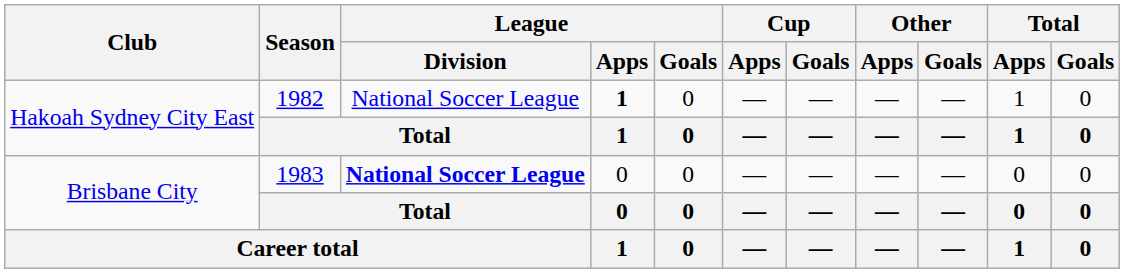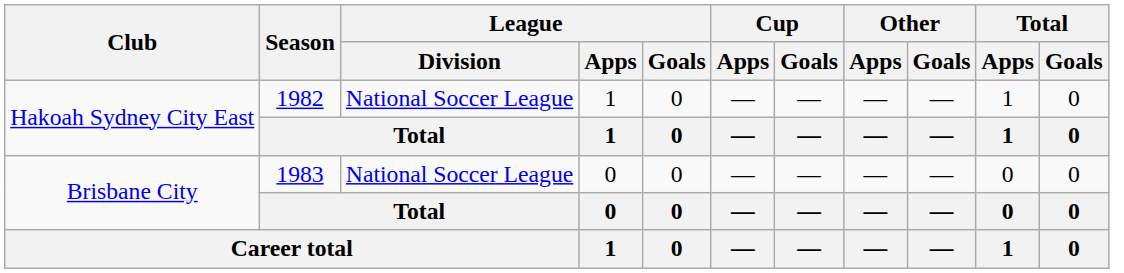(622, 98) bold -> (610, 98) normal
(465, 173) bold -> (460, 173) normal
